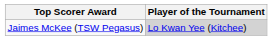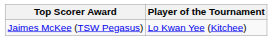(197, 27) lightgrey background -> (197, 27) no background
